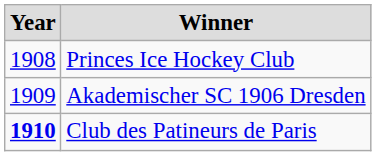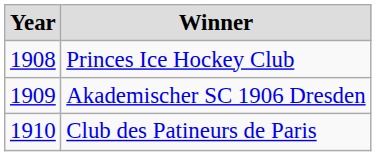(33, 131) bold -> (33, 131) normal
